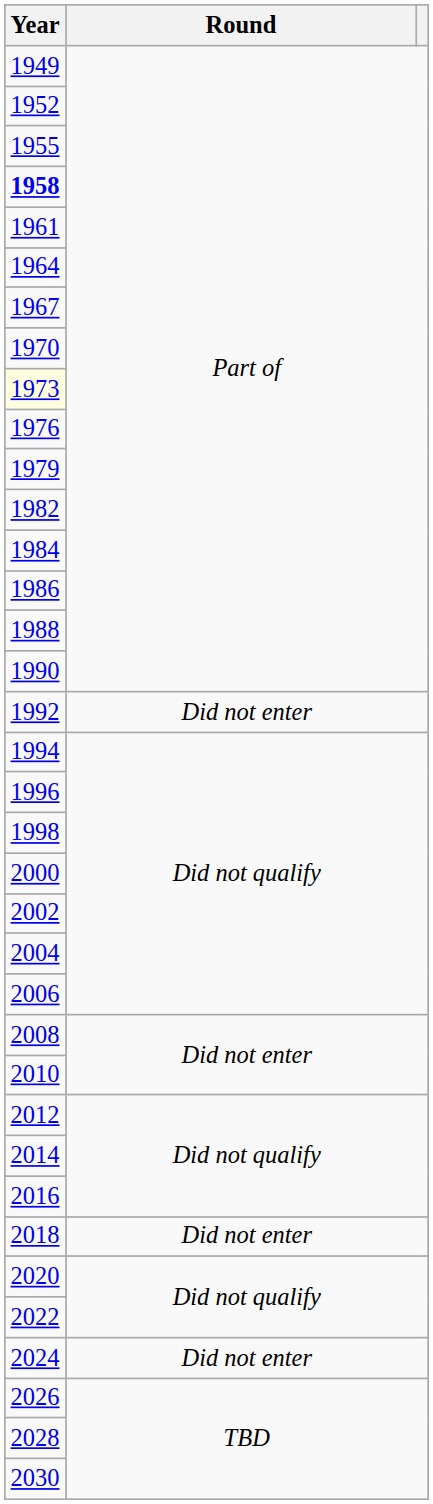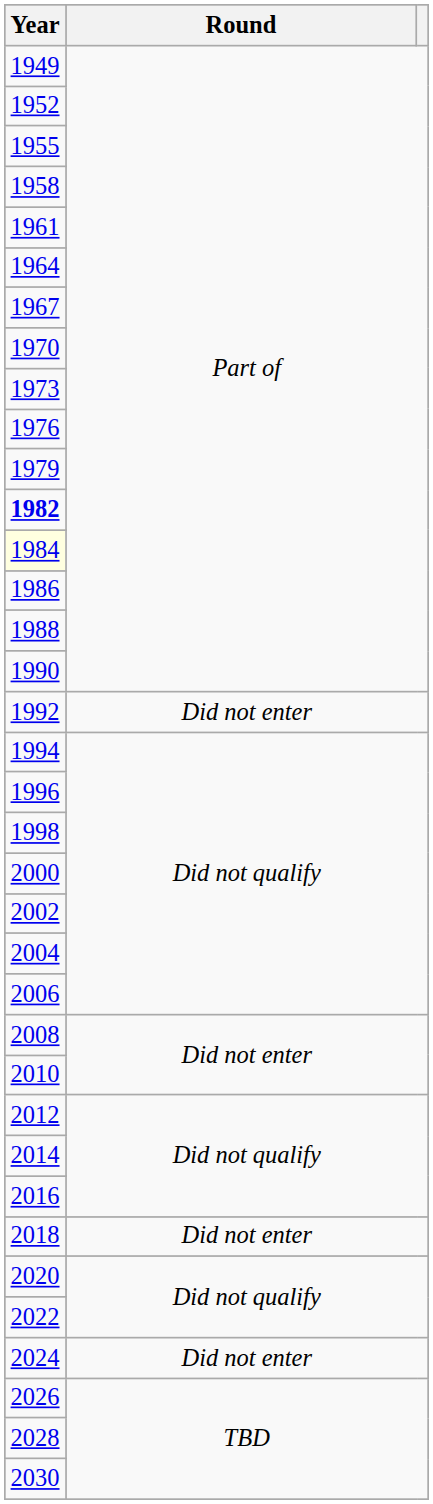(35, 186) bold -> (35, 186) normal
(35, 388) lightyellow background -> (35, 388) no background
(35, 509) normal -> (35, 509) bold
(35, 549) no background -> (35, 549) lightyellow background
